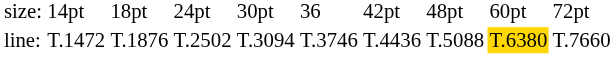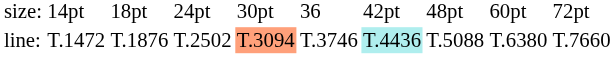(266, 40) no background -> (266, 40) lightsalmon background
(392, 40) no background -> (392, 40) paleturquoise background
(518, 40) gold background -> (518, 40) no background
